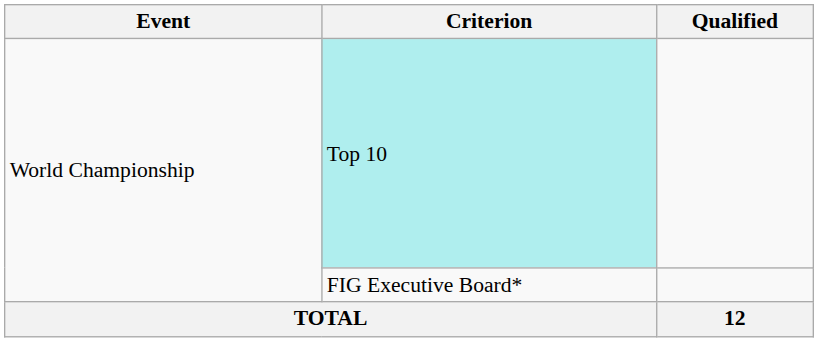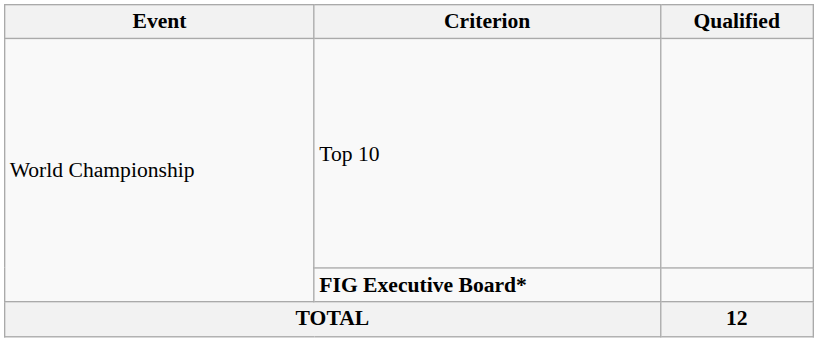(357, 153) paleturquoise background -> (349, 153) no background
(425, 284) normal -> (423, 284) bold
